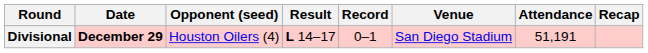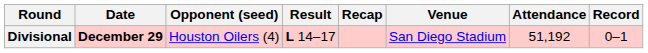columns swapped: (365, 15) <-> (619, 15)
(555, 36) 51,191 -> (549, 36) 51,192
